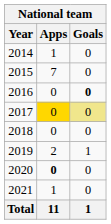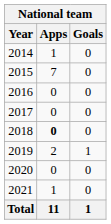(88, 92) bold -> (88, 92) normal
(54, 111) gold background -> (54, 111) no background
(88, 111) khaki background -> (88, 111) no background
(54, 131) normal -> (54, 131) bold
(54, 170) bold -> (54, 170) normal
